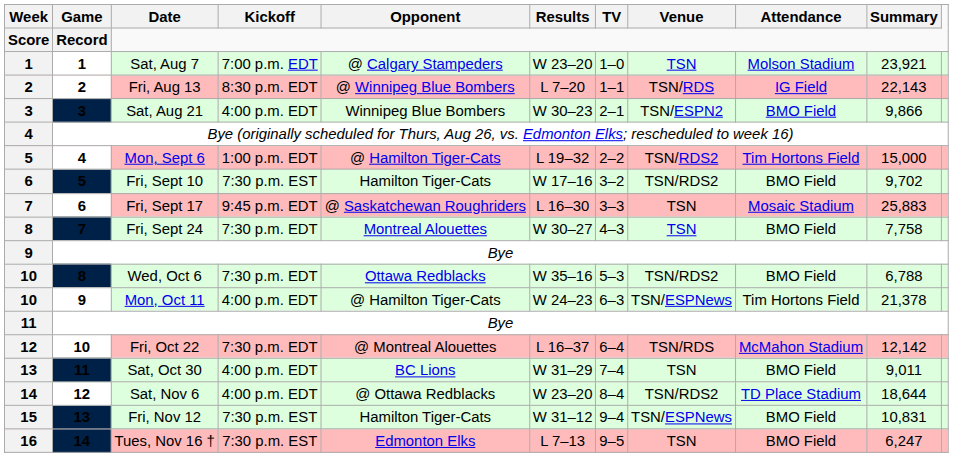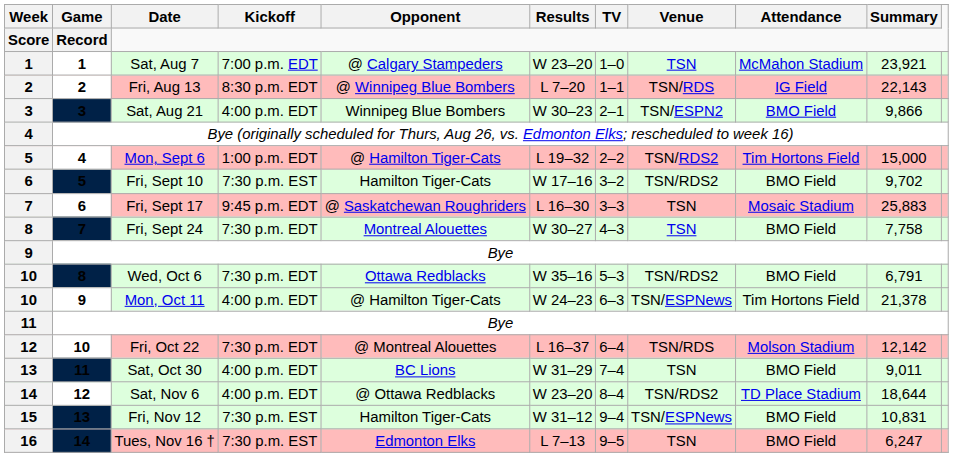(801, 64) Molson Stadium -> (801, 64) McMahon Stadium
(904, 276) 6,788 -> (904, 276) 6,791
(801, 347) McMahon Stadium -> (801, 347) Molson Stadium
